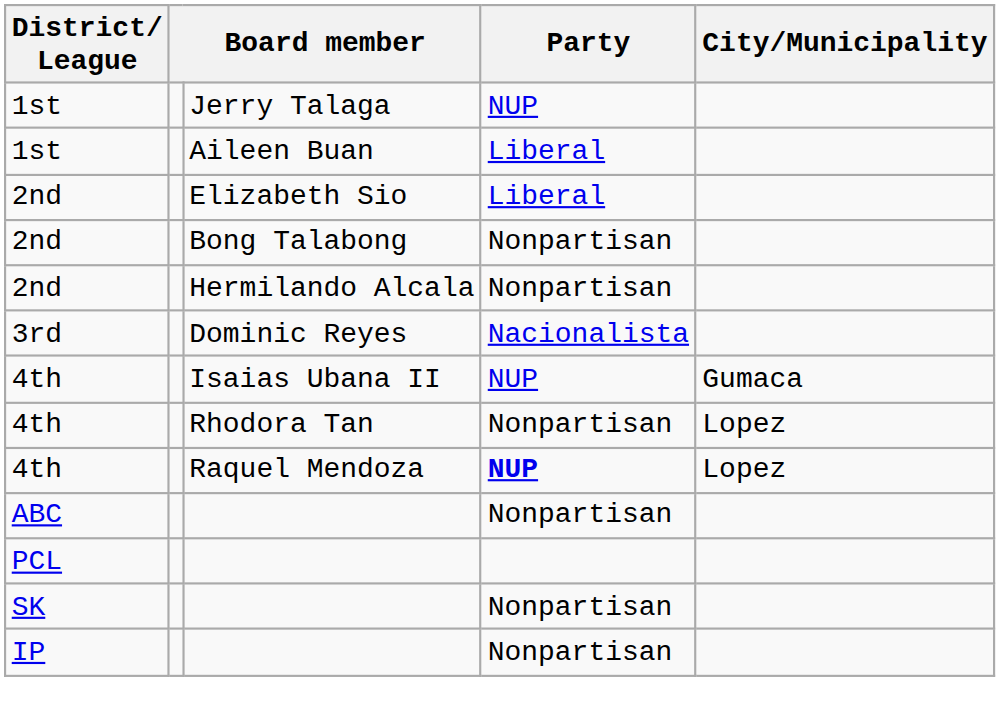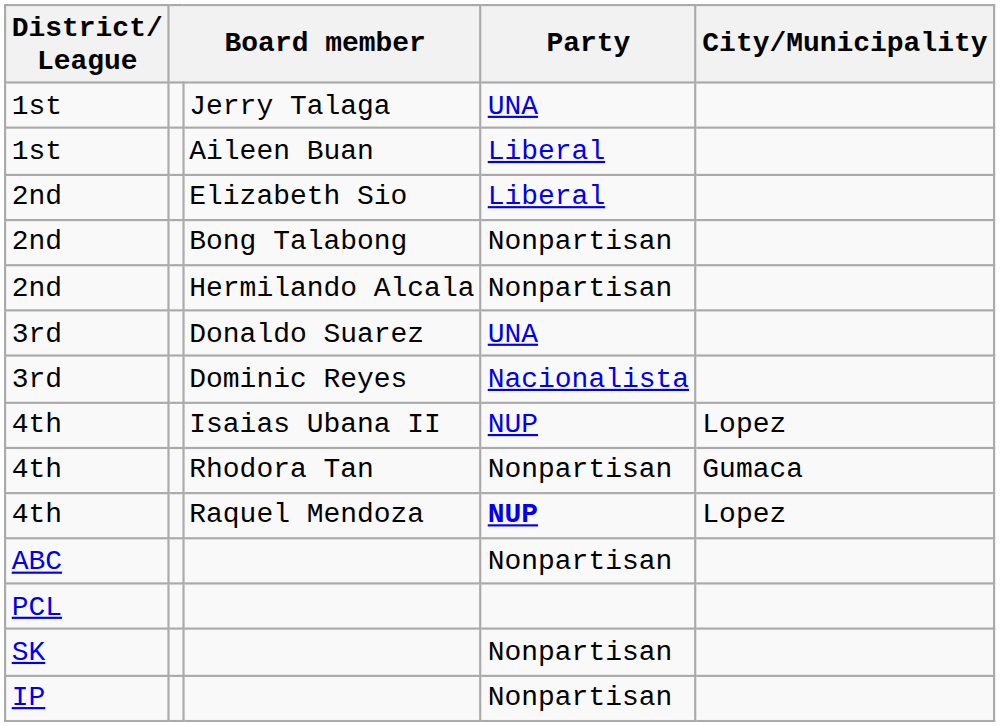(513, 106) NUP -> (513, 106) UNA
+ row: (37, 333)
(753, 379) Gumaca -> (744, 425) Lopez
(744, 425) Lopez -> (753, 470) Gumaca
